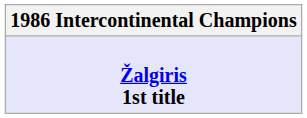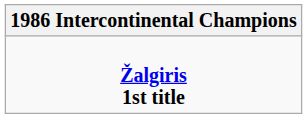(154, 85) lavender background -> (154, 85) no background
